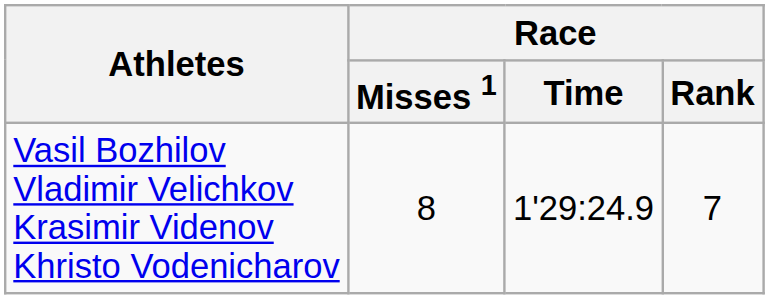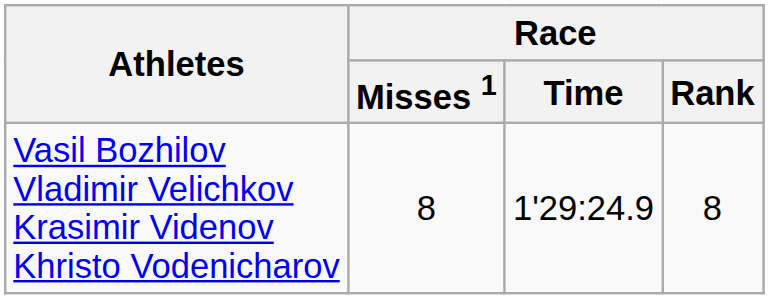(712, 209) 7 -> (712, 209) 8
